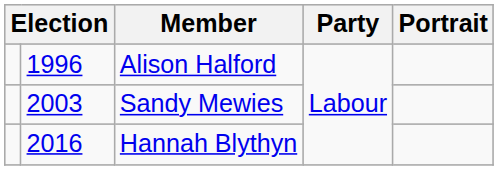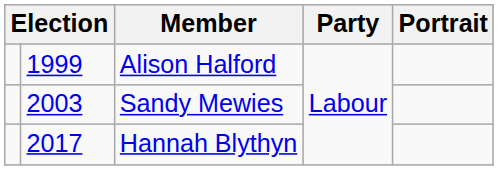(55, 64) 1996 -> (55, 64) 1999
(55, 143) 2016 -> (55, 143) 2017
